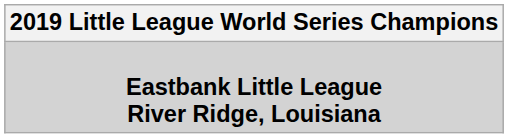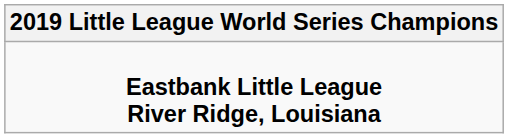(254, 86) lightgrey background -> (254, 86) no background
